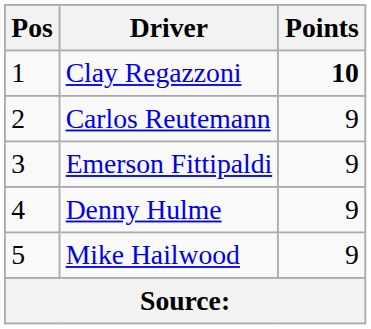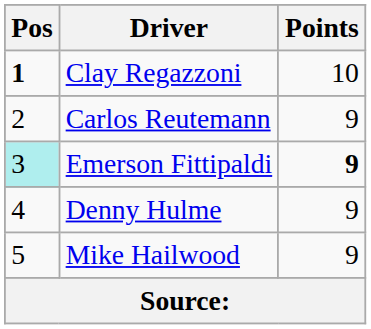(18, 73) normal -> (18, 73) bold
(345, 73) bold -> (345, 73) normal
(18, 164) no background -> (18, 164) paleturquoise background
(352, 164) normal -> (352, 164) bold
